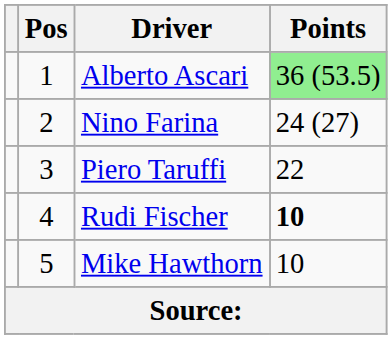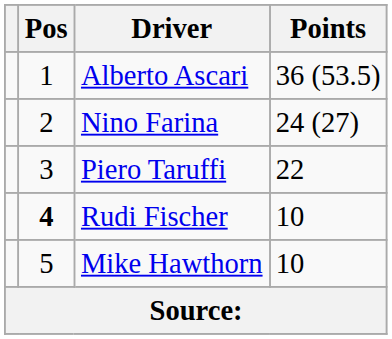(328, 75) lightgreen background -> (328, 75) no background
(46, 216) normal -> (46, 216) bold
(290, 216) bold -> (290, 216) normal
